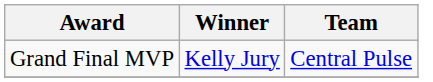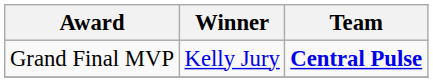(351, 58) normal -> (356, 58) bold
